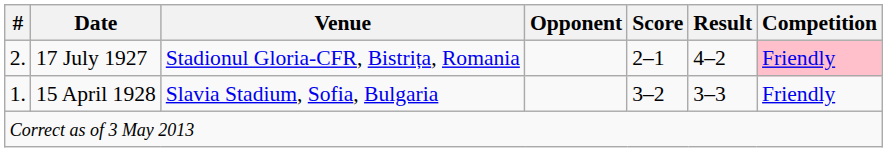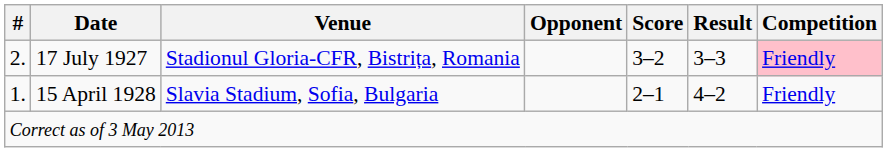(648, 58) 2–1 -> (648, 58) 3–2
(710, 58) 4–2 -> (710, 58) 3–3
(648, 93) 3–2 -> (648, 93) 2–1
(710, 93) 3–3 -> (710, 93) 4–2
